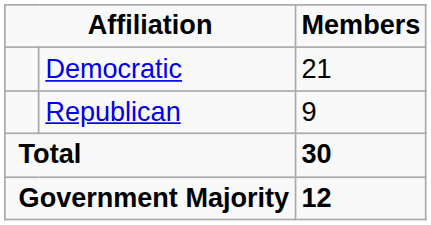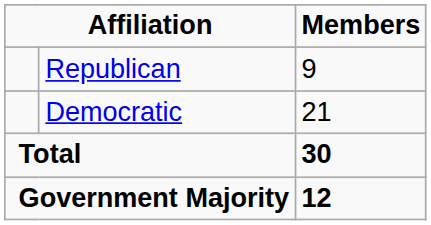rows swapped: (114, 68) <-> (113, 111)
